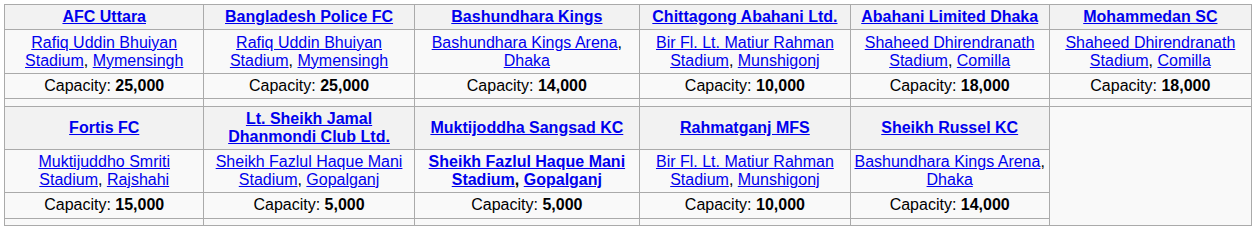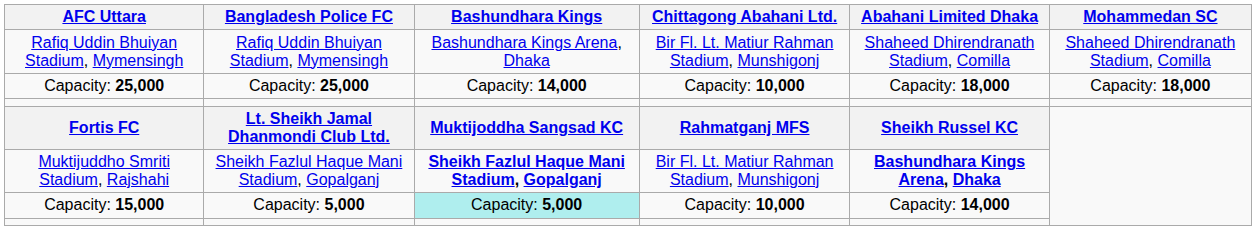(950, 171) normal -> (950, 171) bold
(527, 205) no background -> (527, 205) paleturquoise background
